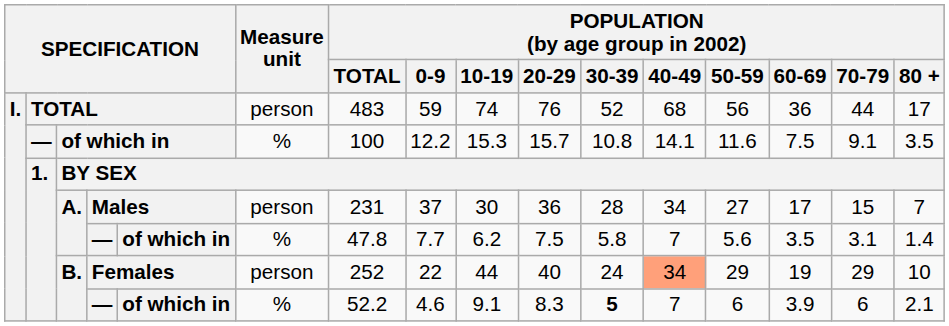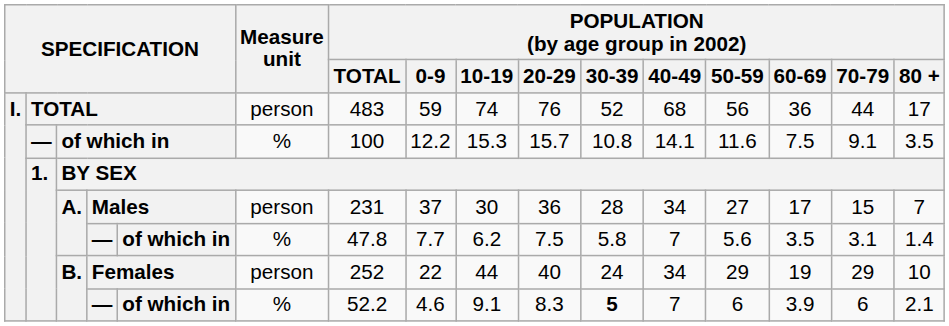(675, 272) lightsalmon background -> (675, 272) no background
